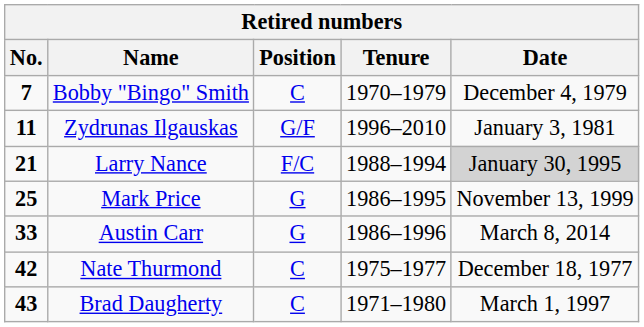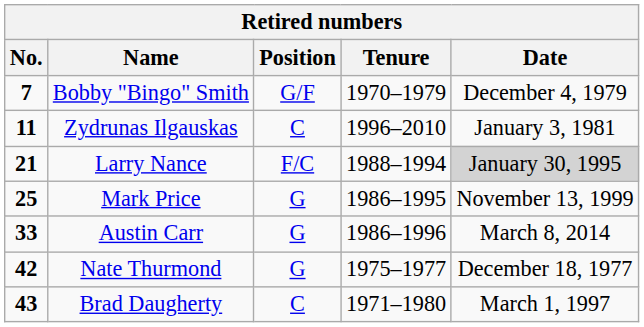(297, 92) C -> (298, 92) G/F
(298, 127) G/F -> (297, 127) C
(297, 269) C -> (298, 269) G
